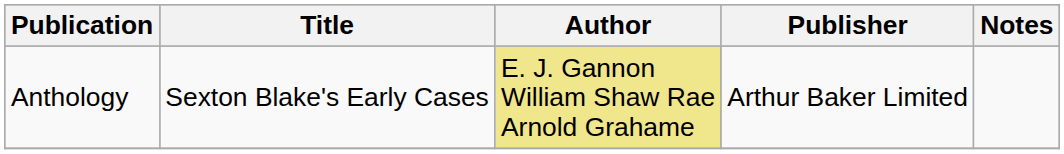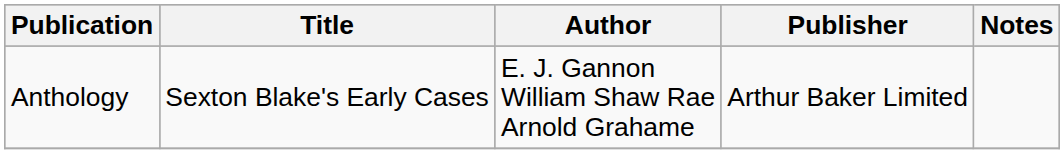(608, 97) khaki background -> (608, 97) no background
